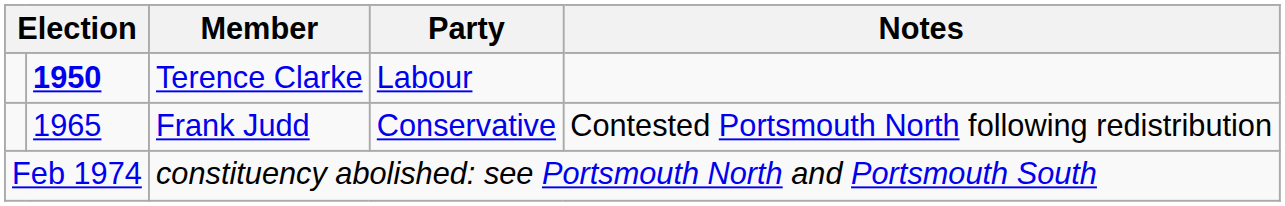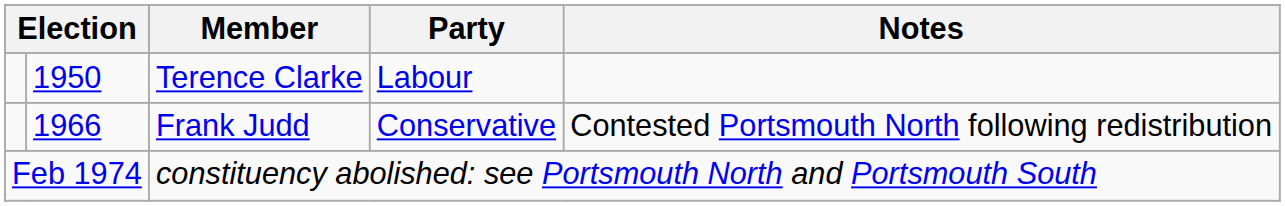(67, 77) bold -> (67, 77) normal
(67, 126) 1965 -> (67, 126) 1966
